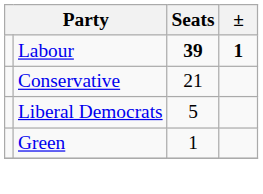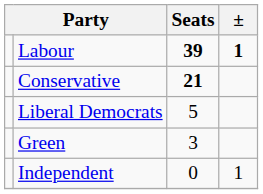(193, 81) normal -> (193, 81) bold
(193, 142) 1 -> (193, 142) 3
+ row: (66, 173)
